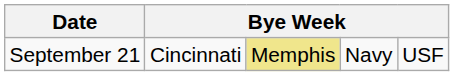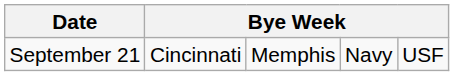(293, 54) khaki background -> (293, 54) no background
